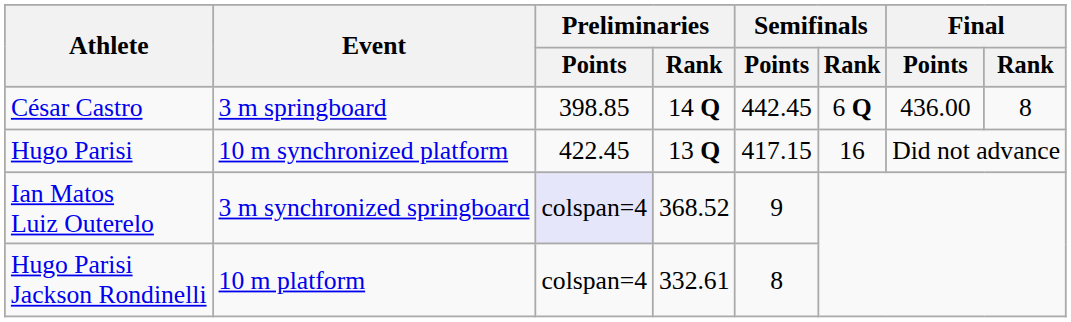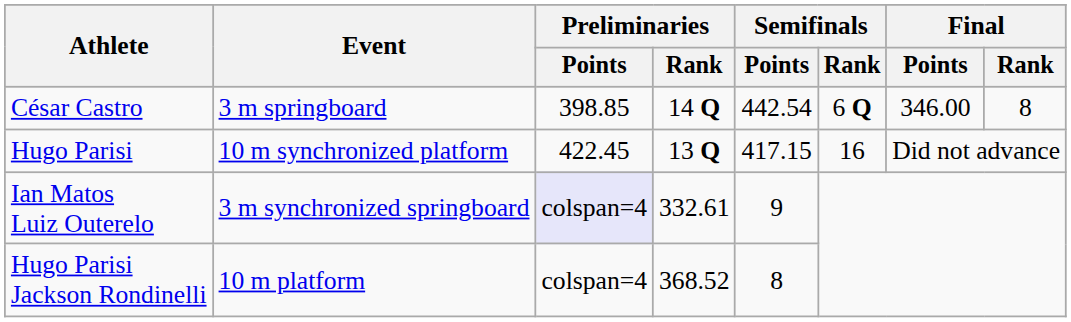(777, 108) 442.45 -> (777, 108) 442.54
(935, 108) 436.00 -> (935, 108) 346.00
(694, 207) 368.52 -> (694, 207) 332.61
(694, 280) 332.61 -> (694, 280) 368.52
